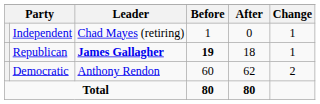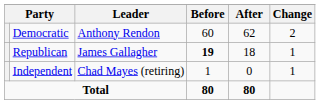rows swapped: (41, 71) <-> (42, 33)
(121, 52) bold -> (117, 52) normal
